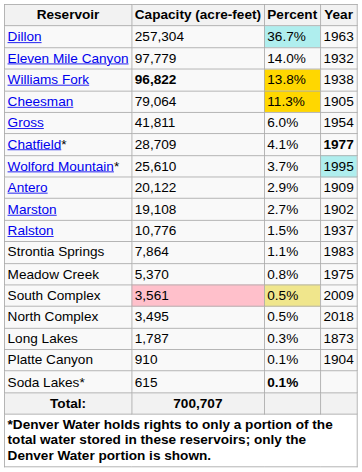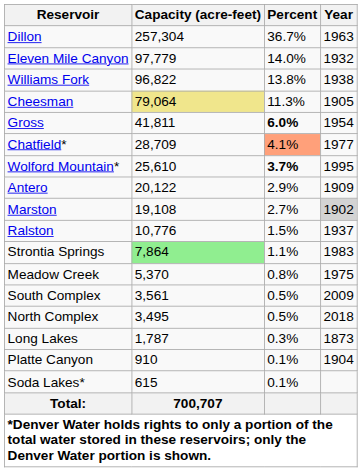(287, 36) paleturquoise background -> (287, 36) no background
(156, 79) bold -> (156, 79) normal
(287, 79) gold background -> (287, 79) no background
(156, 101) no background -> (156, 101) khaki background
(286, 101) gold background -> (286, 101) no background
(283, 123) normal -> (283, 123) bold
(283, 144) no background -> (283, 144) lightsalmon background
(339, 144) bold -> (339, 144) normal
(283, 166) normal -> (283, 166) bold
(339, 166) paleturquoise background -> (339, 166) no background
(339, 209) no background -> (339, 209) lightgrey background
(152, 252) no background -> (152, 252) lightgreen background
(152, 295) pink background -> (152, 295) no background
(283, 295) khaki background -> (283, 295) no background
(283, 381) bold -> (283, 381) normal
